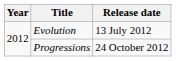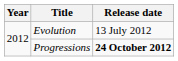(132, 47) normal -> (133, 47) bold
